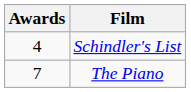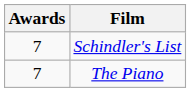(37, 45) 4 -> (37, 45) 7
